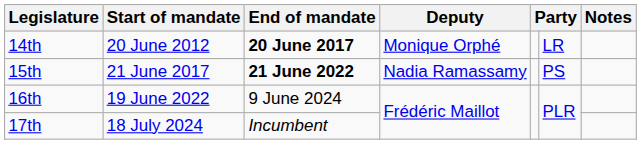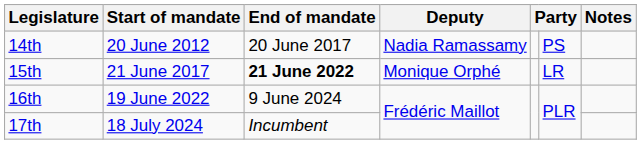(301, 44) bold -> (300, 44) normal
(442, 44) Monique Orphé -> (455, 44) Nadia Ramassamy
(553, 44) LR -> (554, 44) PS
(455, 71) Nadia Ramassamy -> (442, 71) Monique Orphé
(554, 71) PS -> (553, 71) LR
